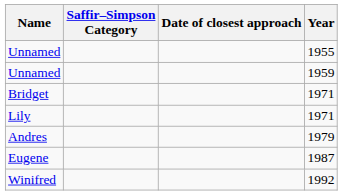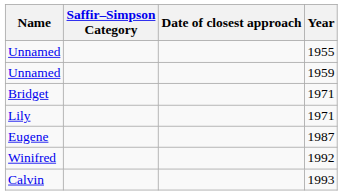- row: (28, 136)
+ row: (26, 179)
